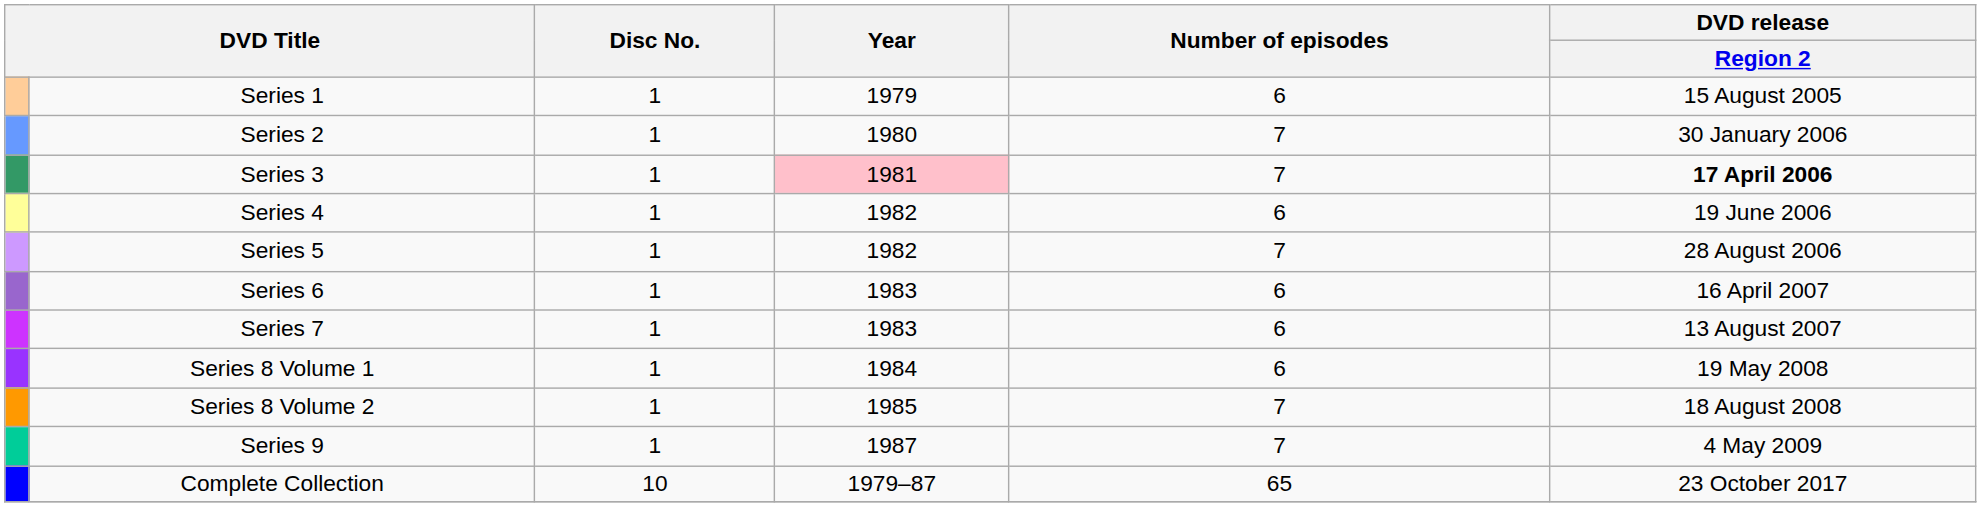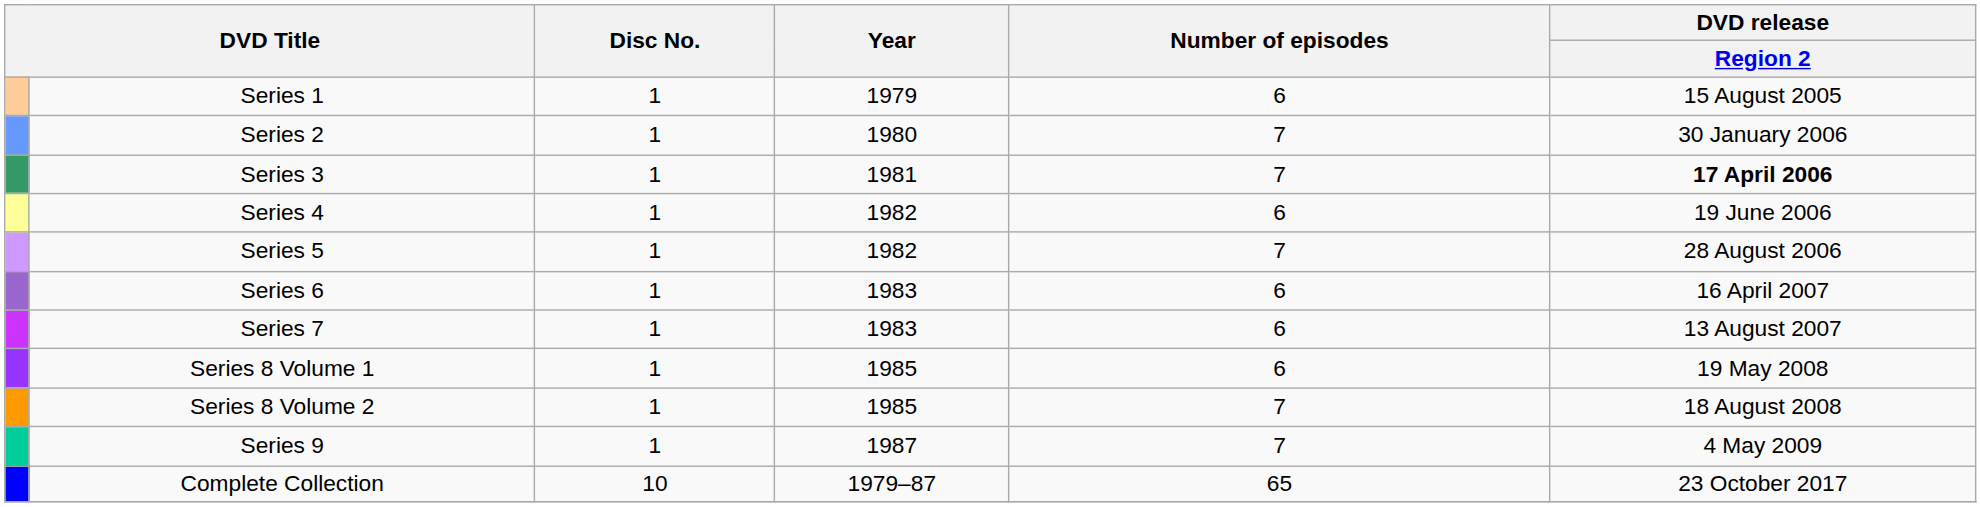(892, 173) pink background -> (892, 173) no background
(892, 368) 1984 -> (892, 368) 1985
